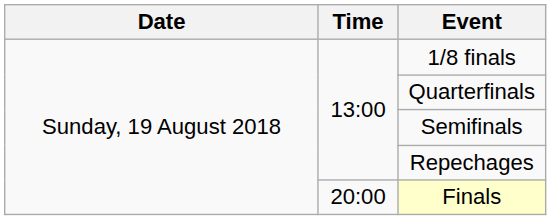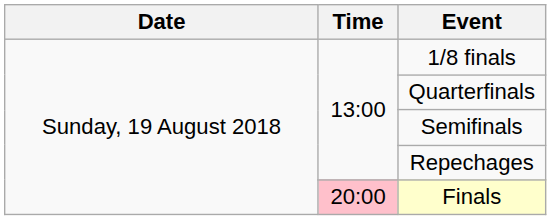(358, 197) no background -> (358, 197) pink background
